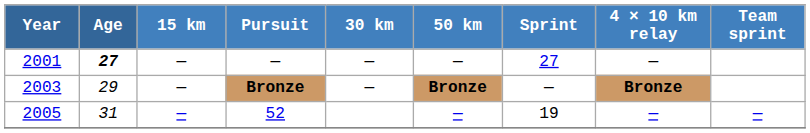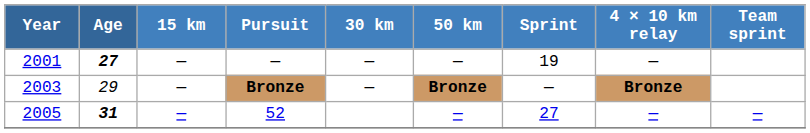(549, 63) 27 -> (549, 63) 19
(108, 115) normal -> (108, 115) bold
(549, 115) 19 -> (549, 115) 27
